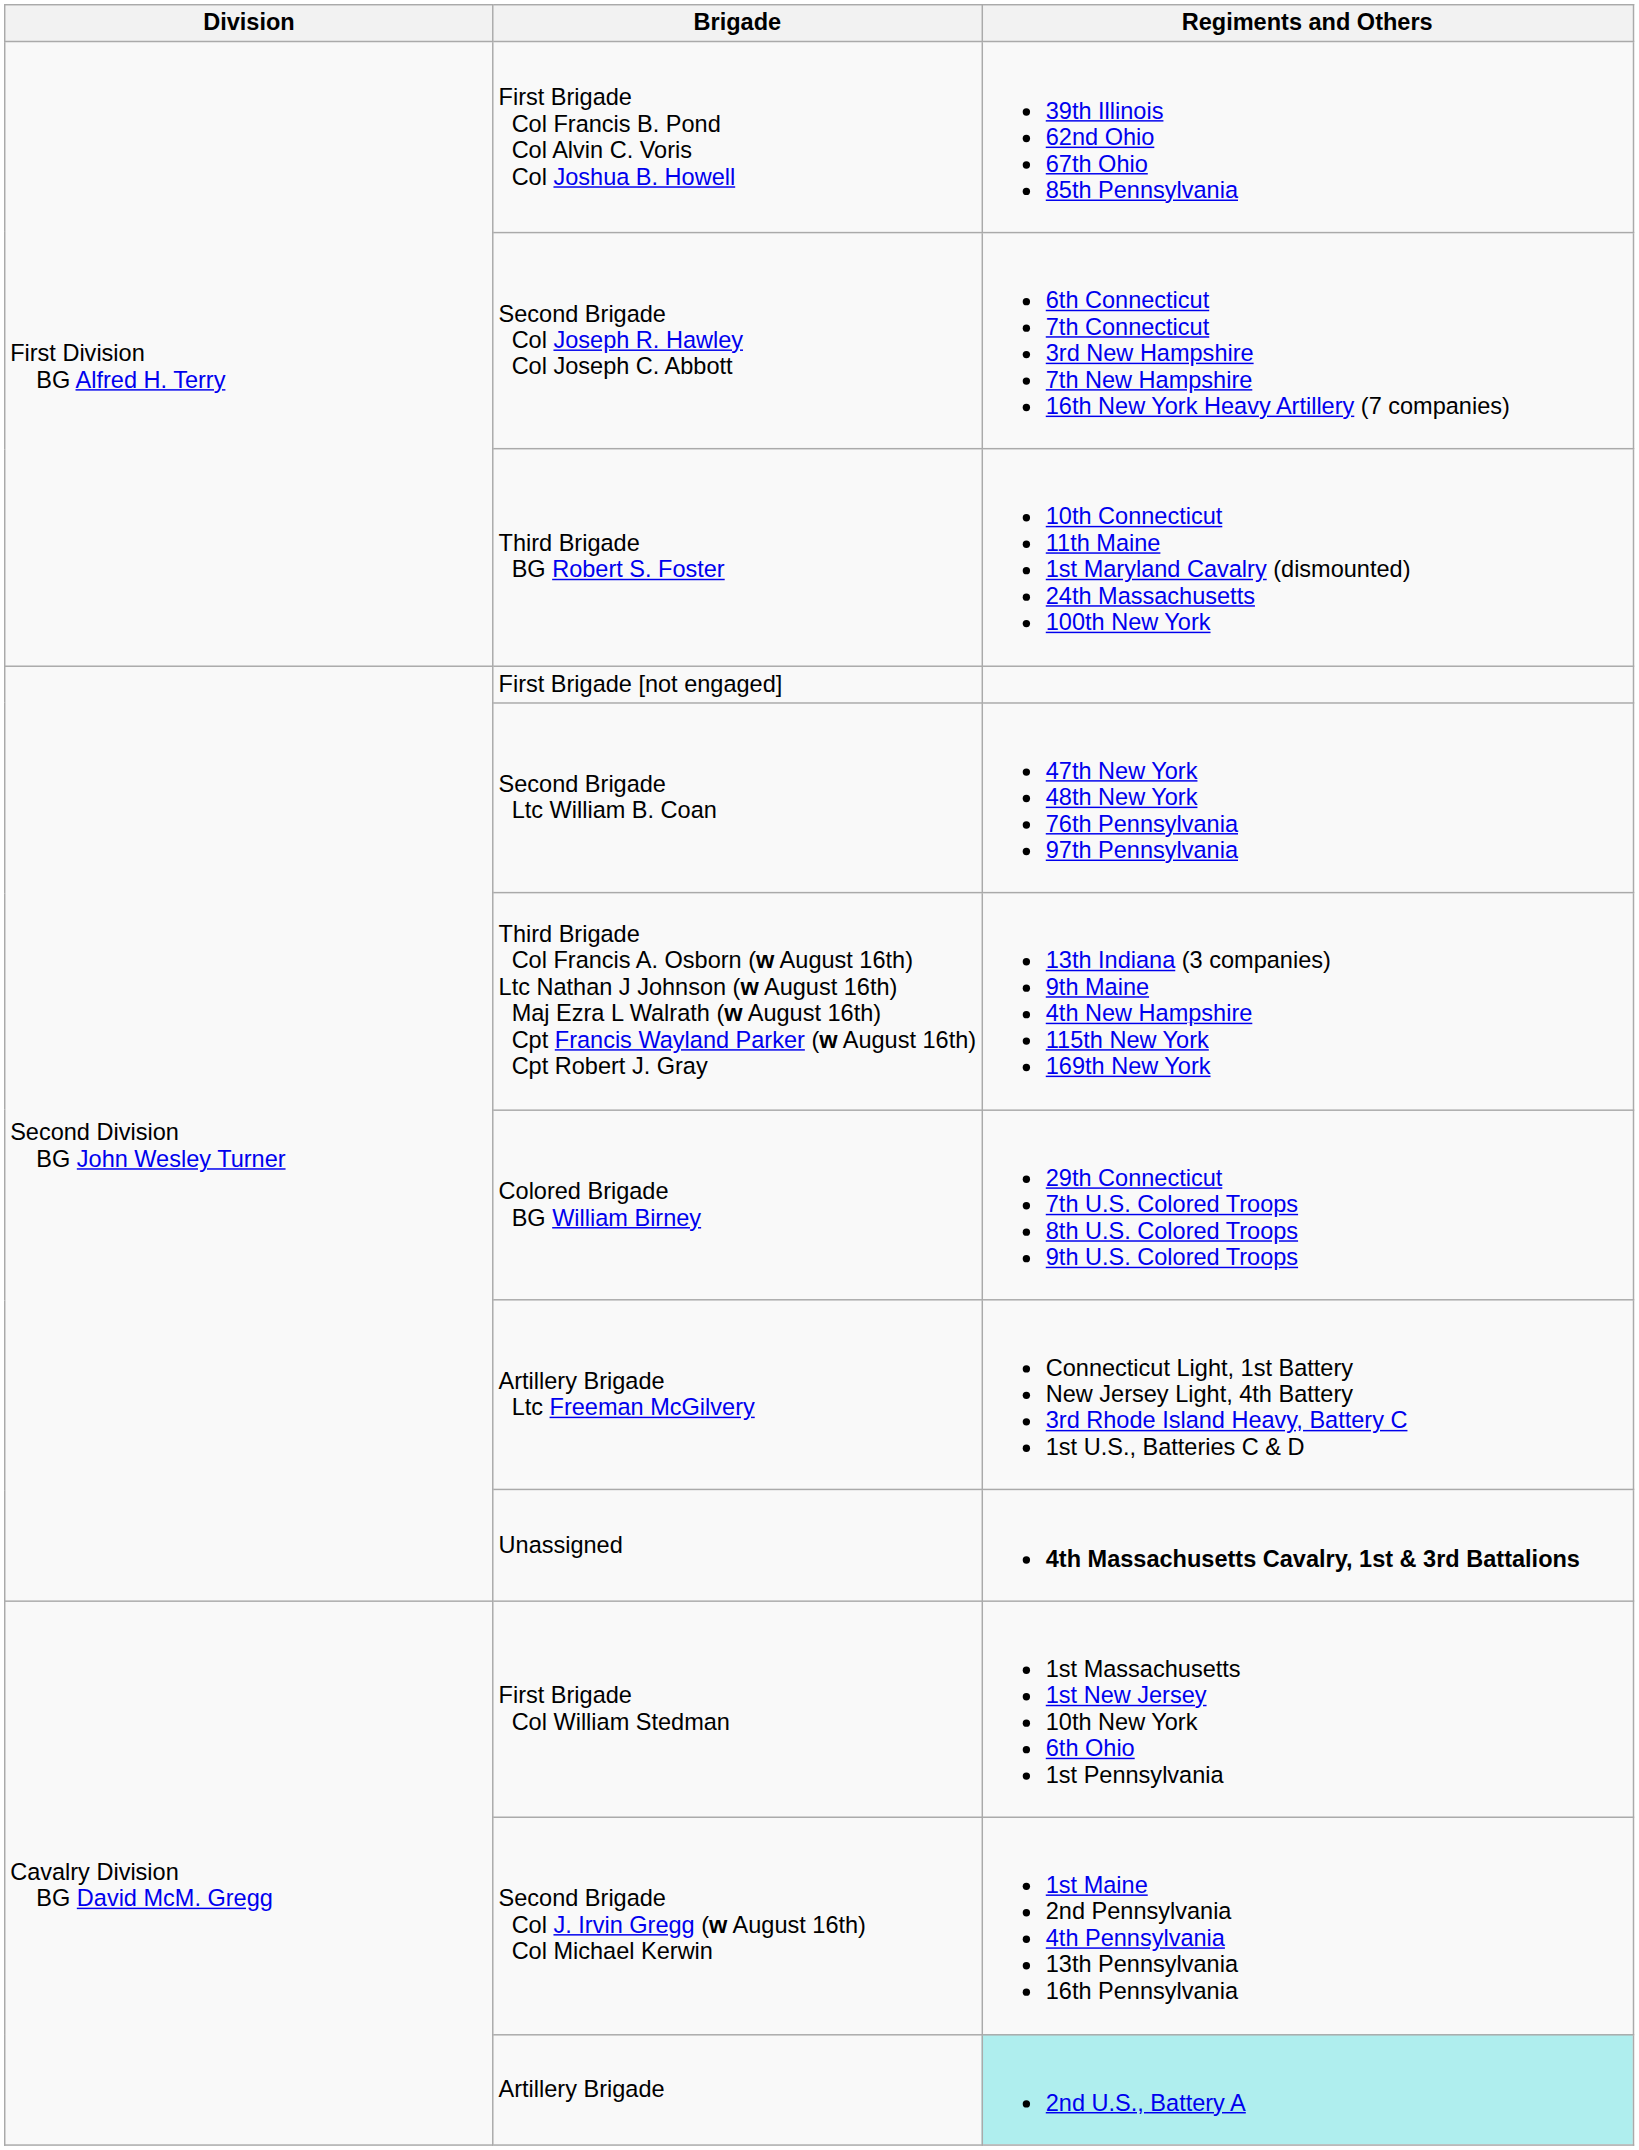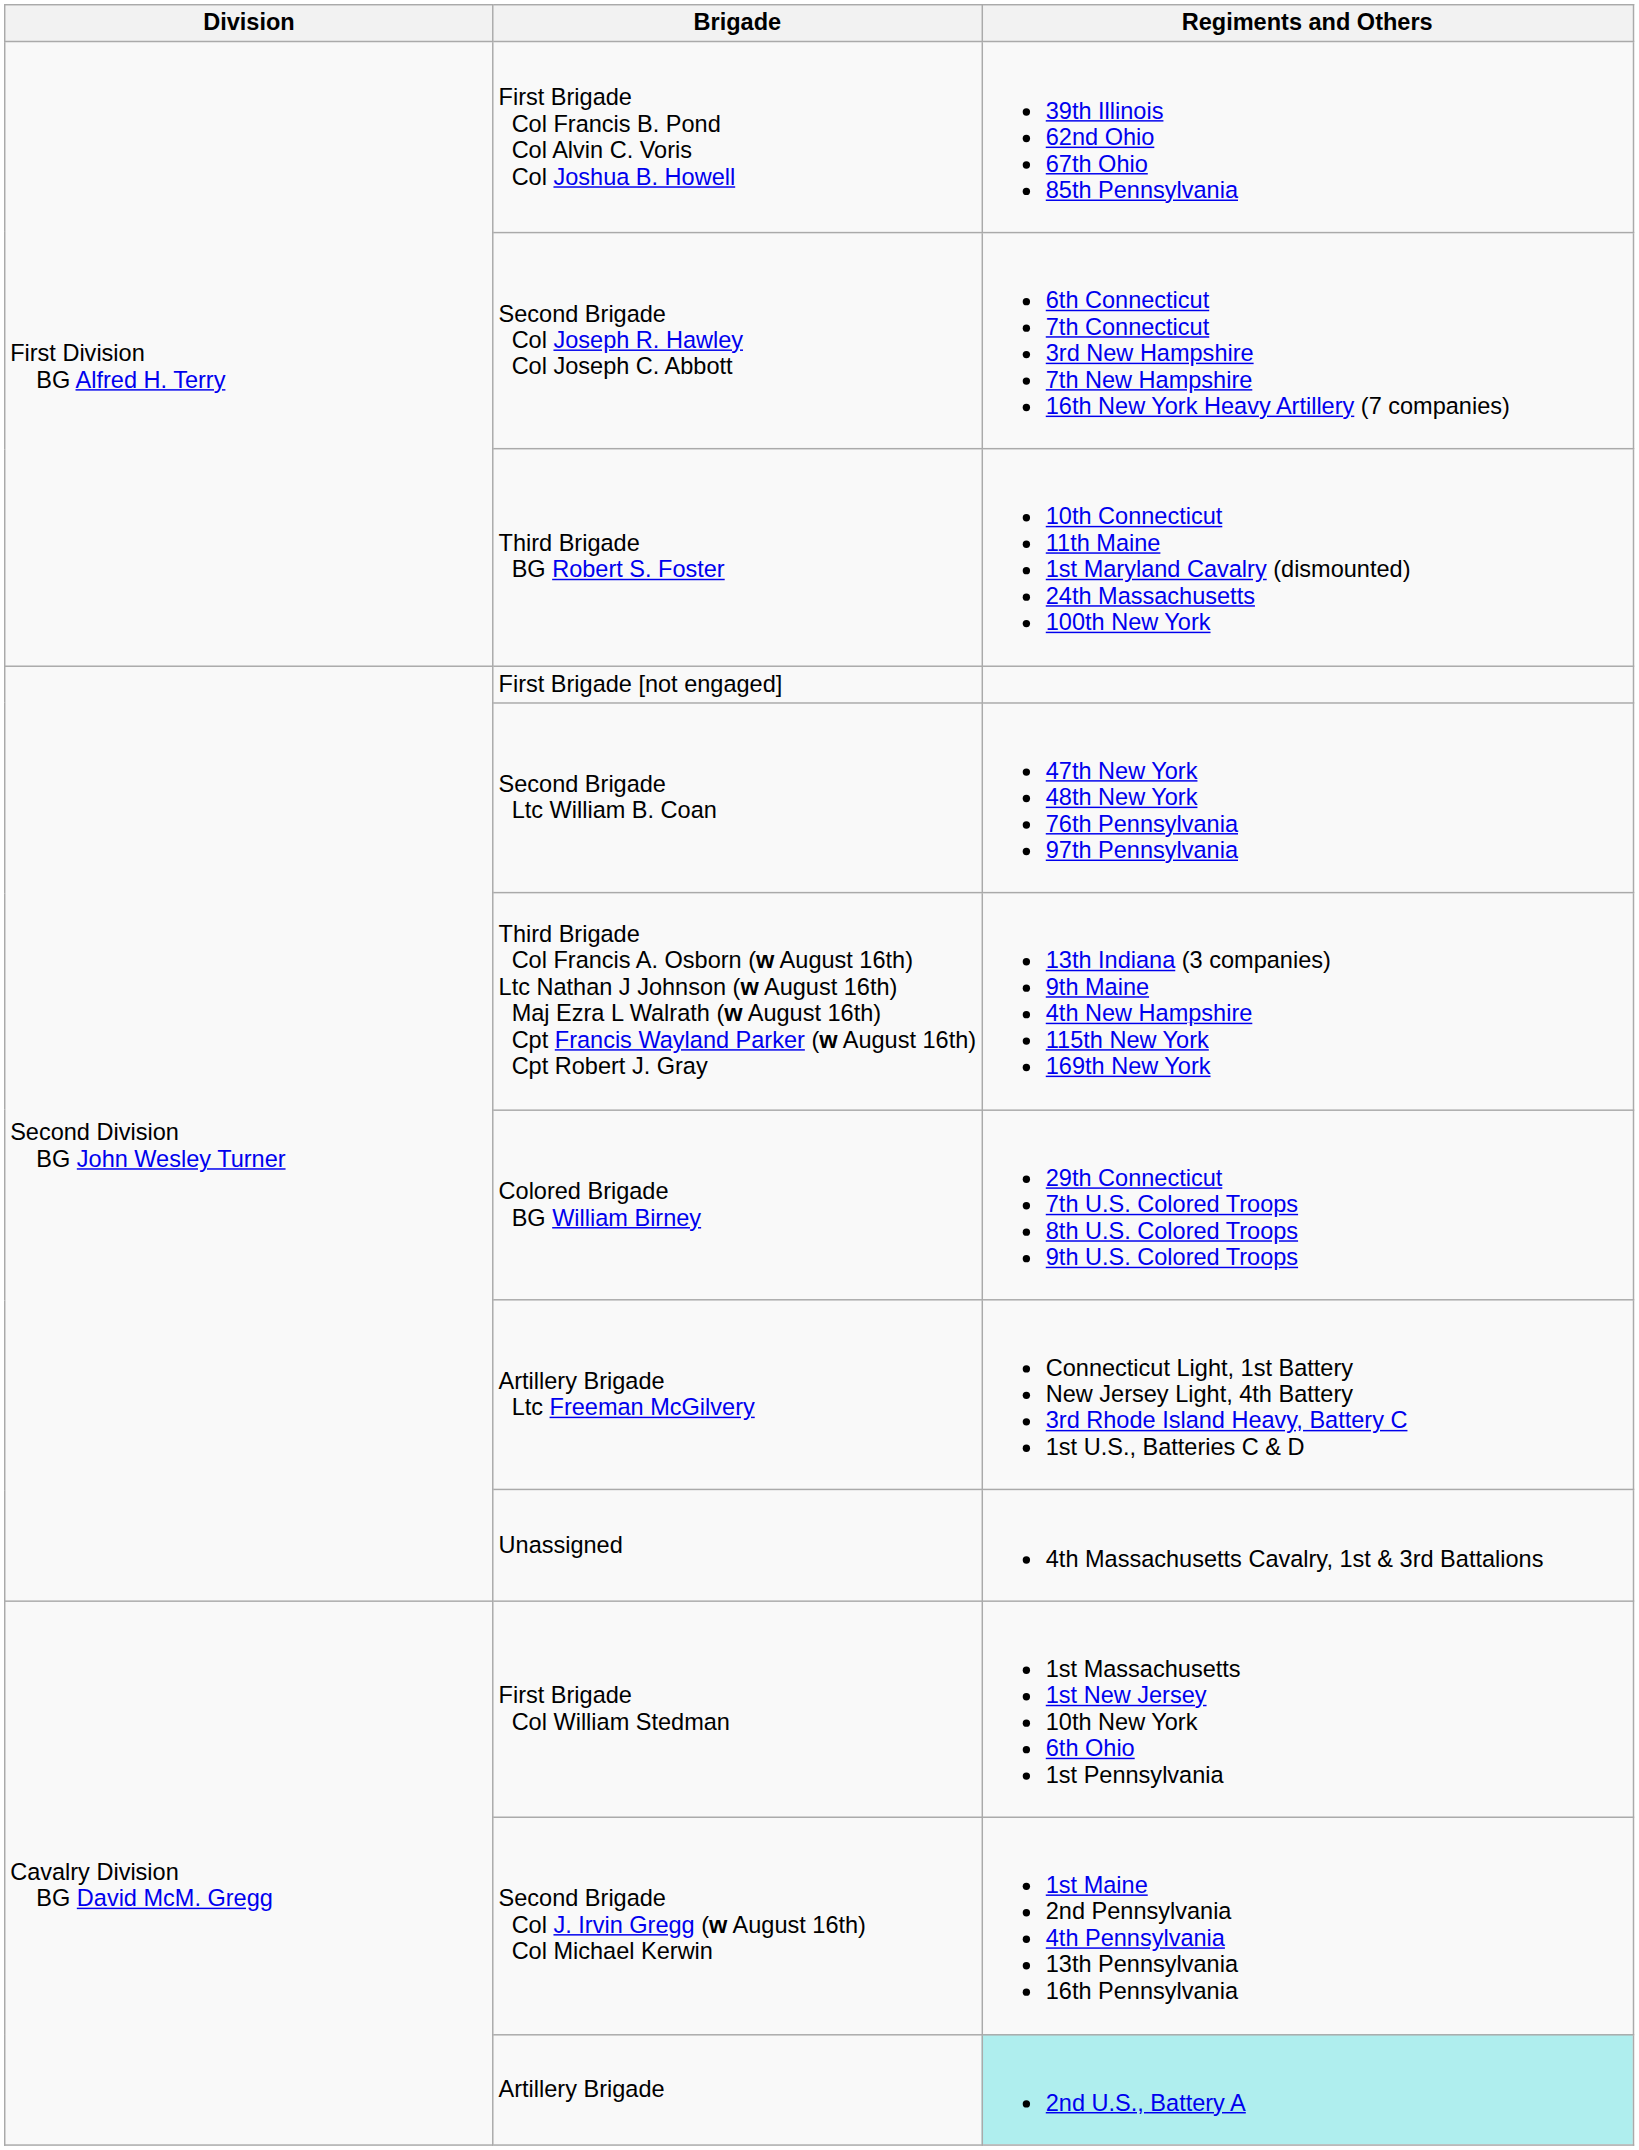(1307, 1559) bold -> (1307, 1559) normal
